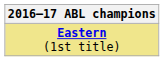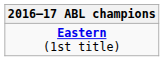(82, 40) khaki background -> (82, 40) no background
